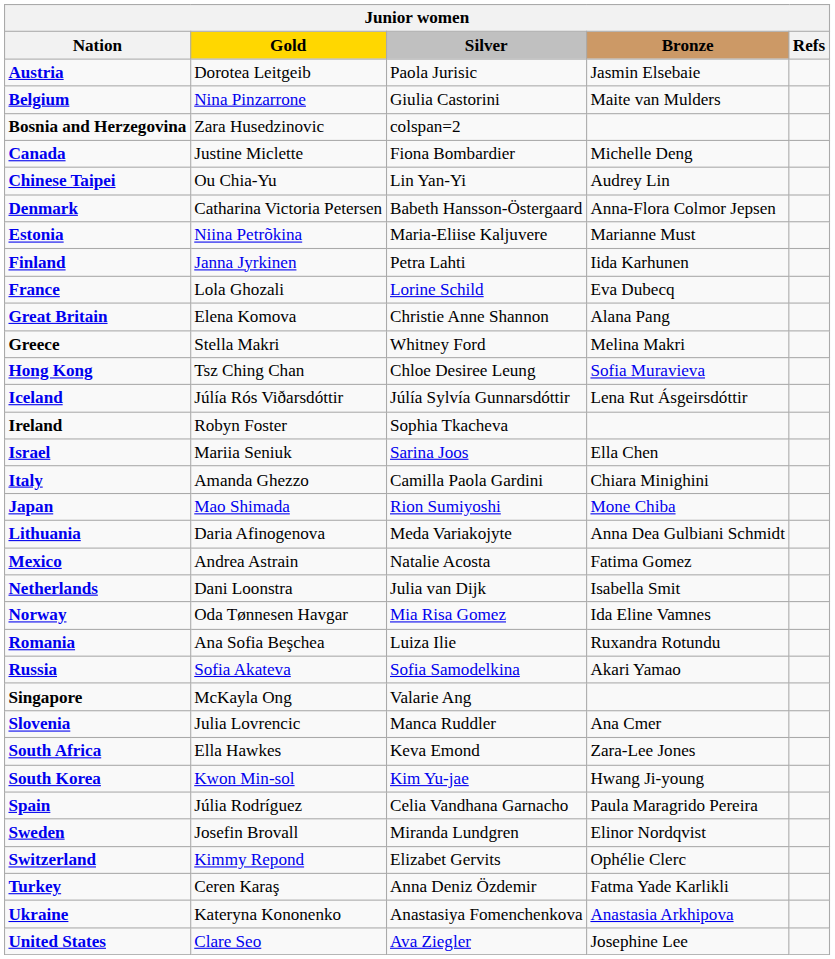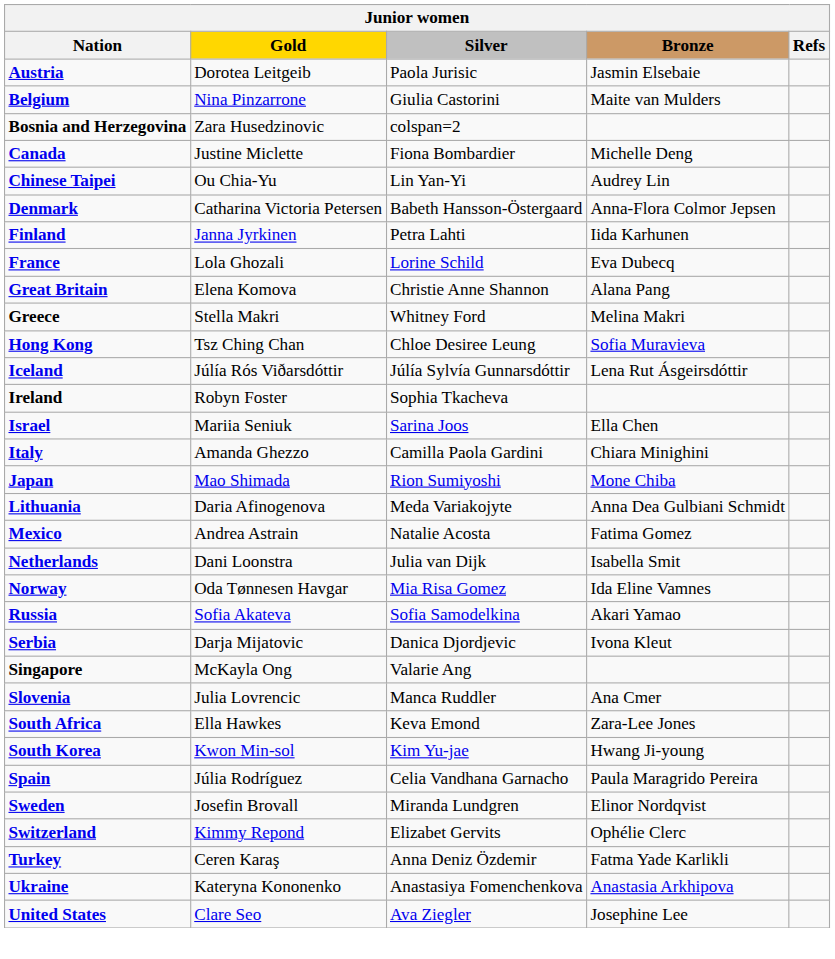- row: (36, 235)
- row: (42, 642)
+ row: (32, 642)
